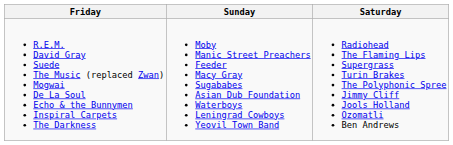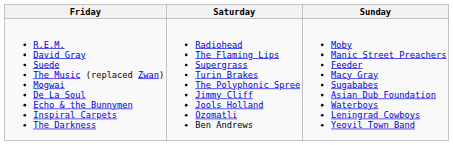columns swapped: (381, 11) <-> (240, 11)
